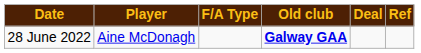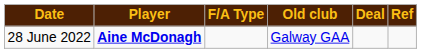(146, 37) normal -> (149, 37) bold
(306, 37) bold -> (310, 37) normal
